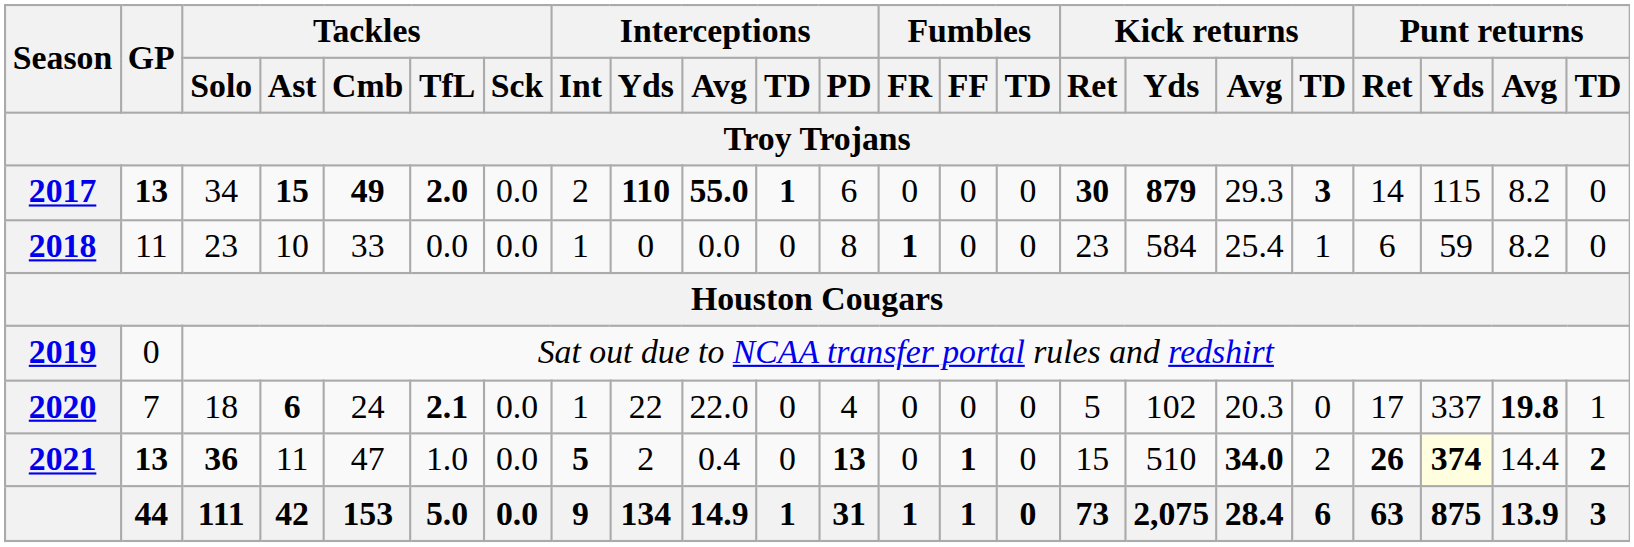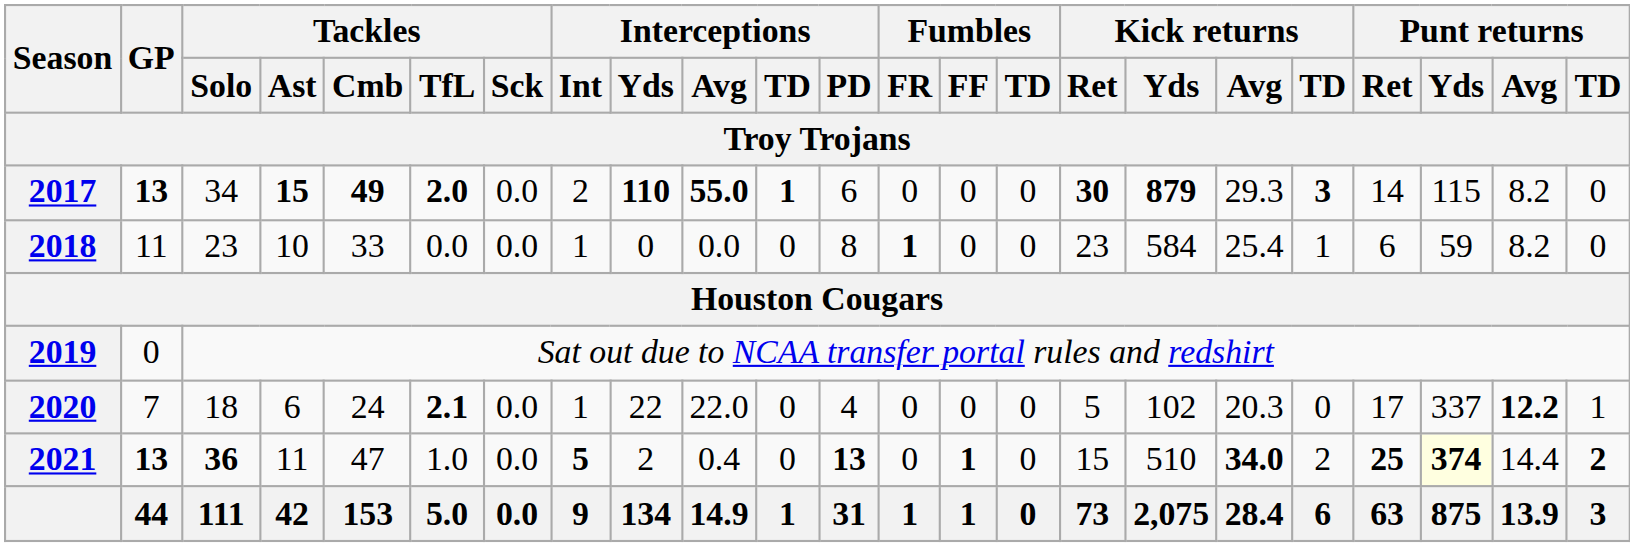(292, 406) bold -> (292, 406) normal
(1529, 406) 19.8 -> (1529, 406) 12.2
(1387, 459) 26 -> (1387, 459) 25
